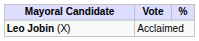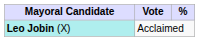(39, 28) no background -> (39, 28) paleturquoise background
